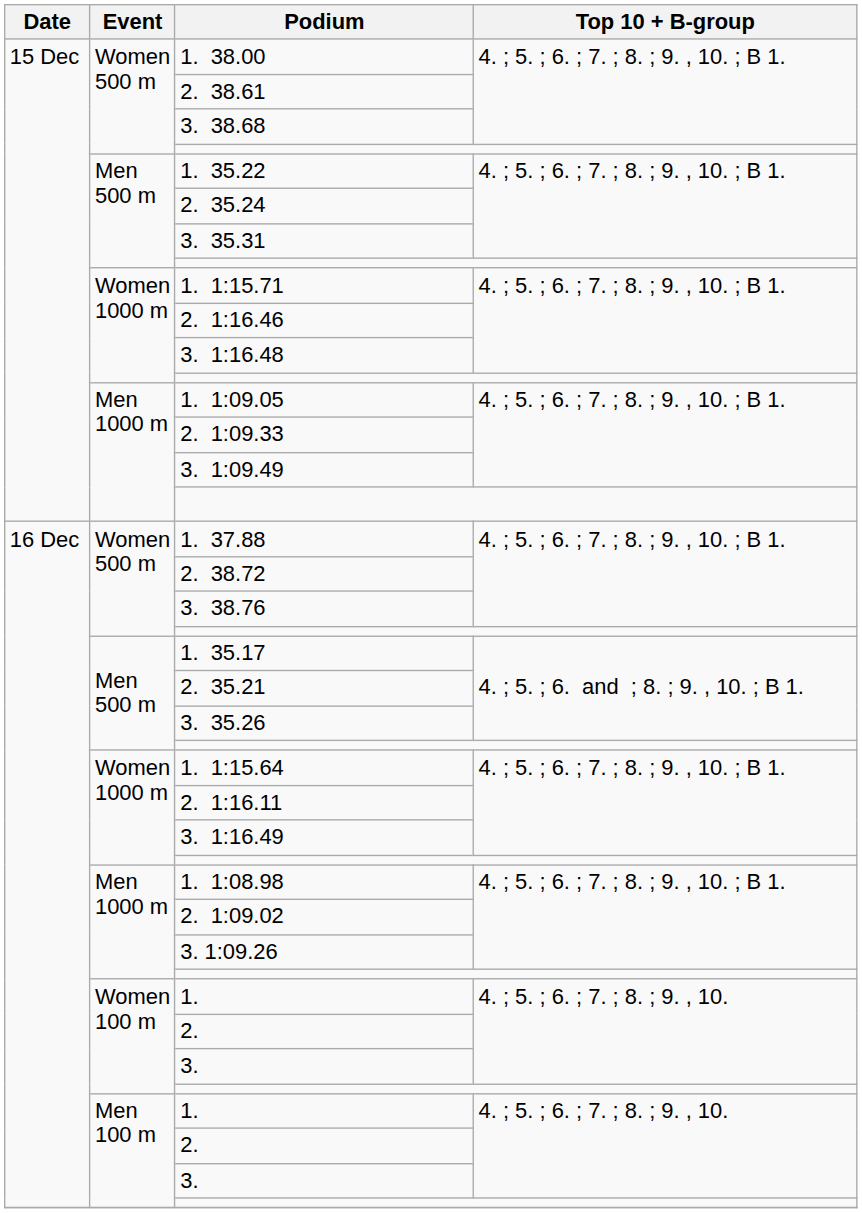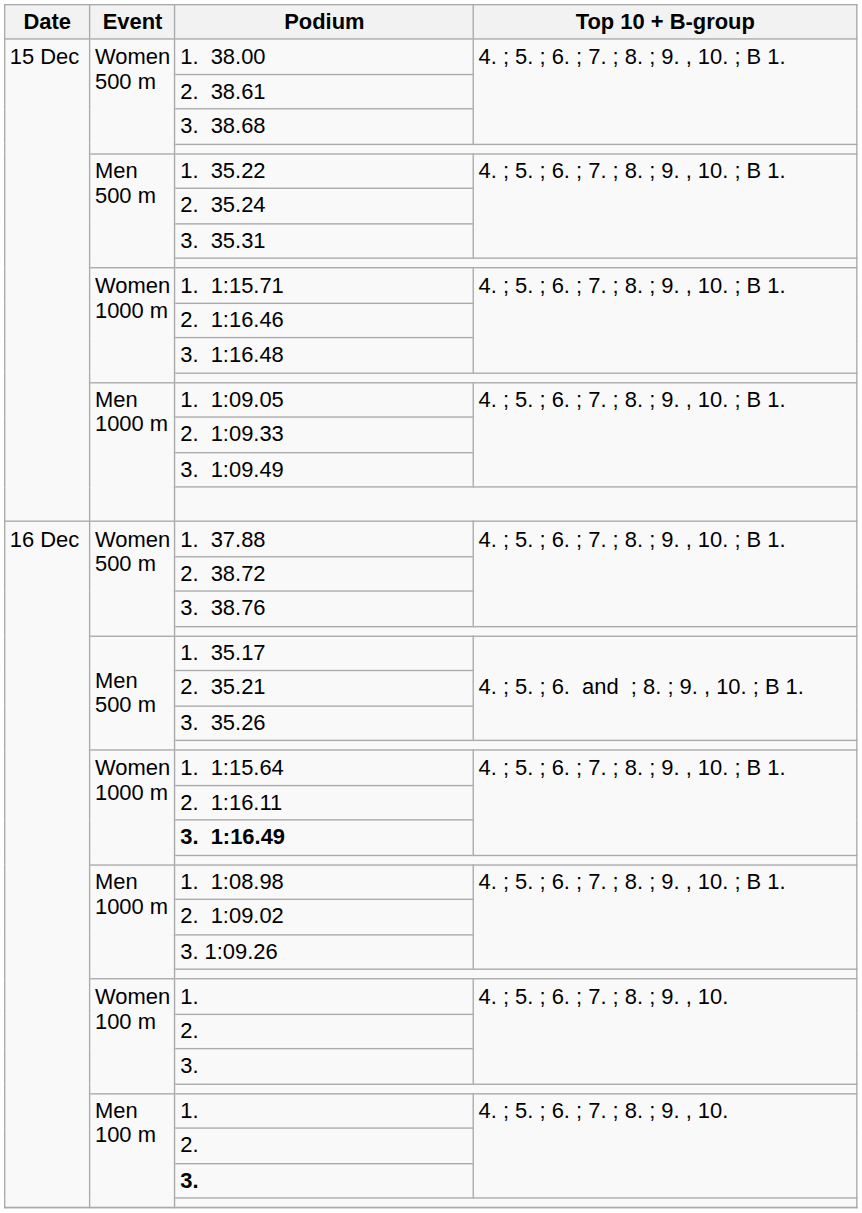(232, 837) normal -> (233, 837) bold
(192, 1180) normal -> (192, 1180) bold
